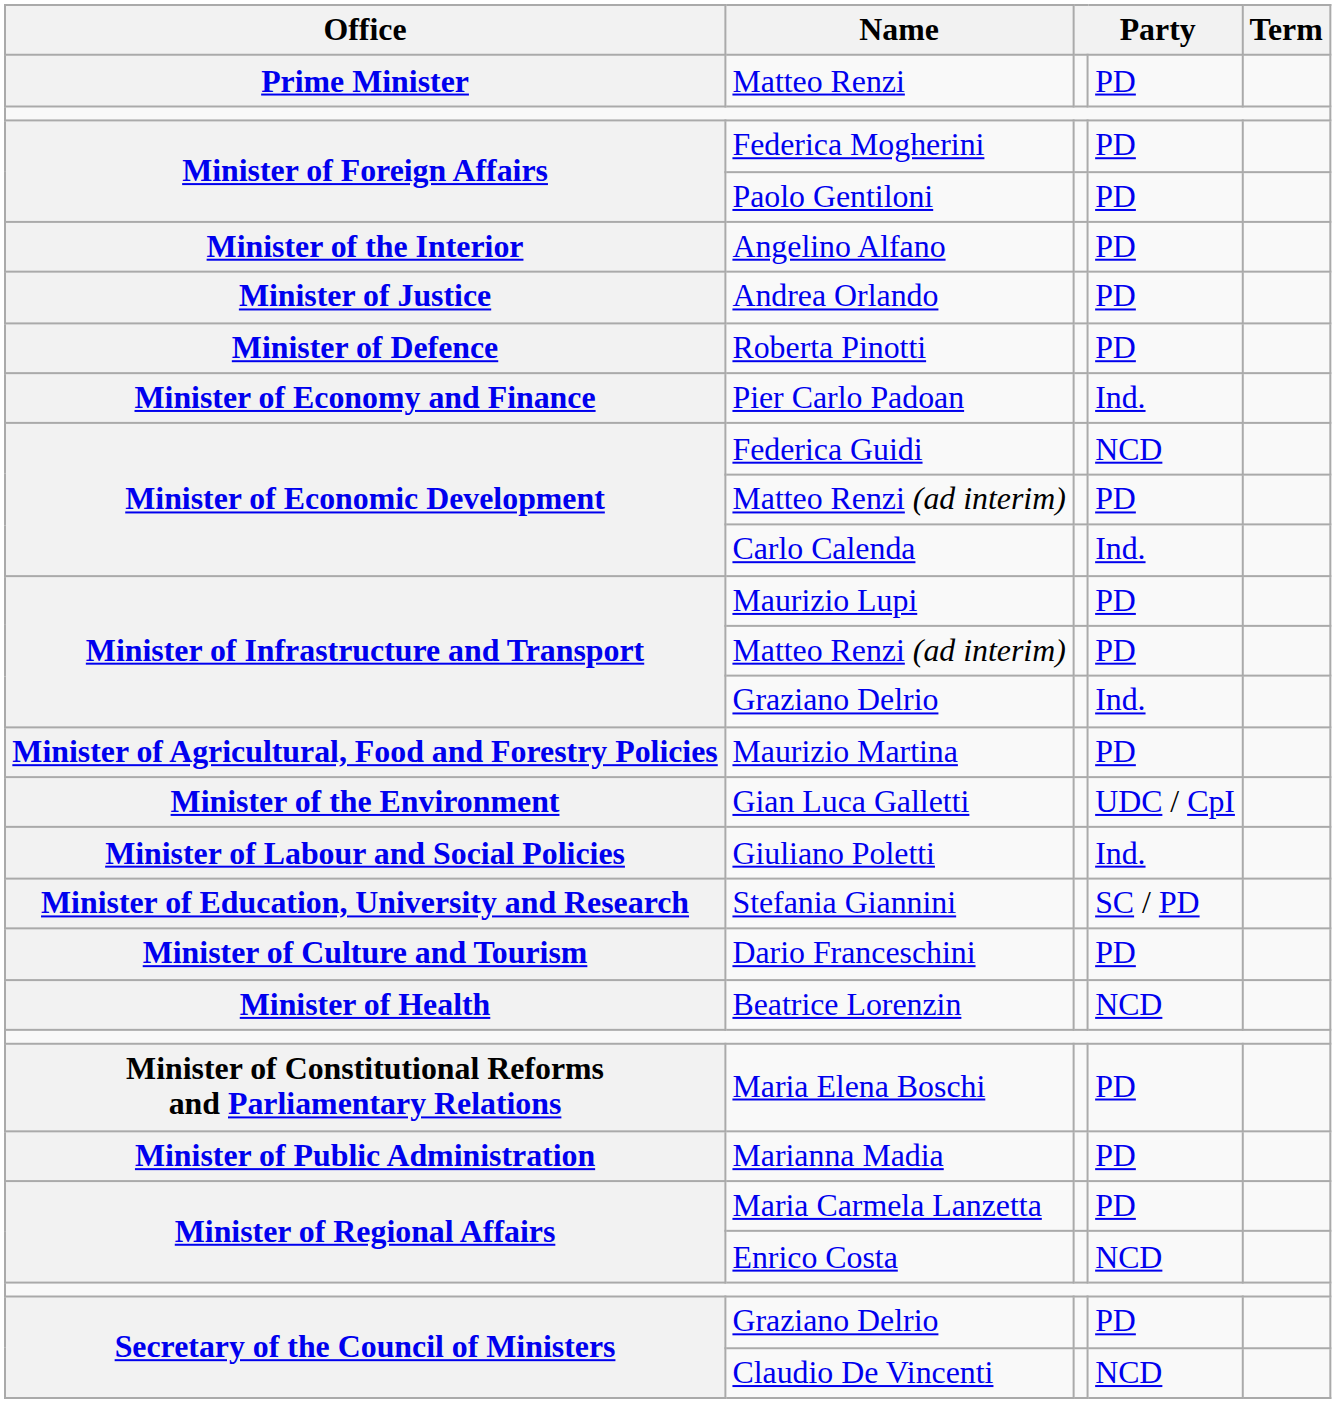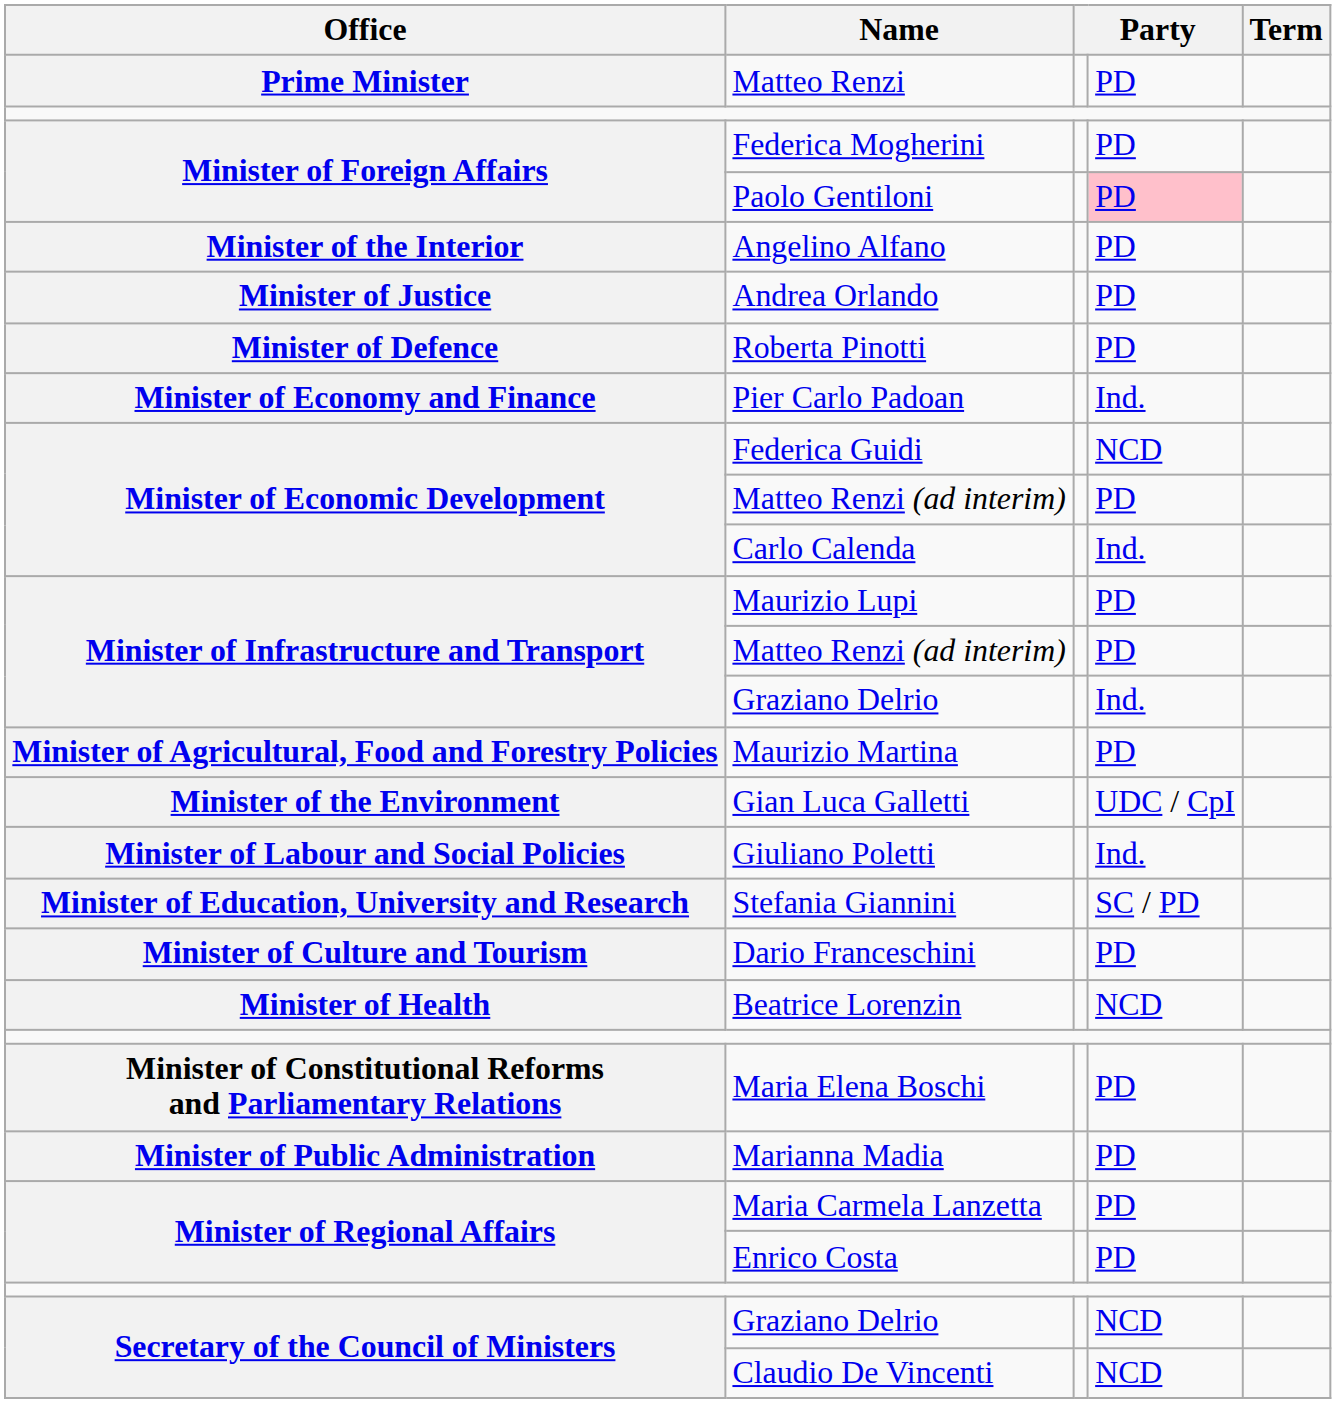(1115, 195) no background -> (1115, 195) pink background
(1129, 1256) NCD -> (1115, 1256) PD
(1115, 1321) PD -> (1129, 1321) NCD
